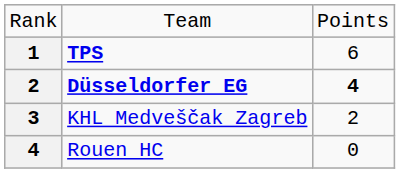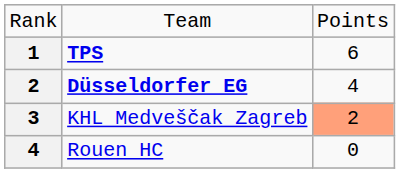(353, 86) bold -> (353, 86) normal
(353, 119) no background -> (353, 119) lightsalmon background
